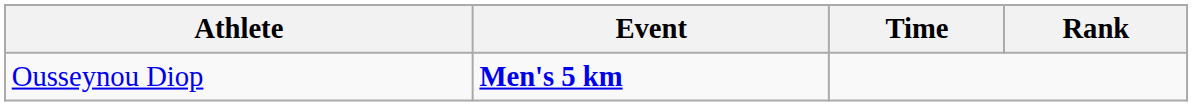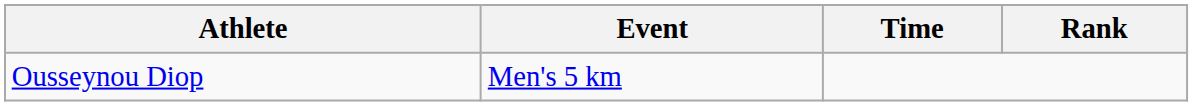(551, 75) bold -> (555, 75) normal
